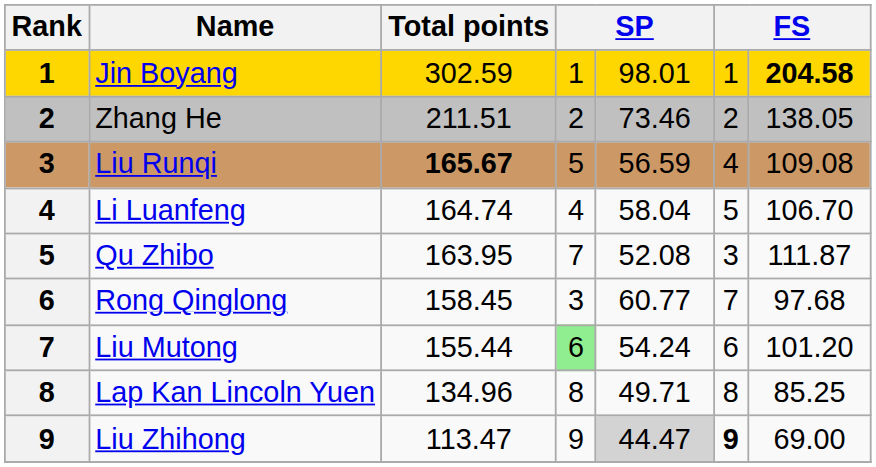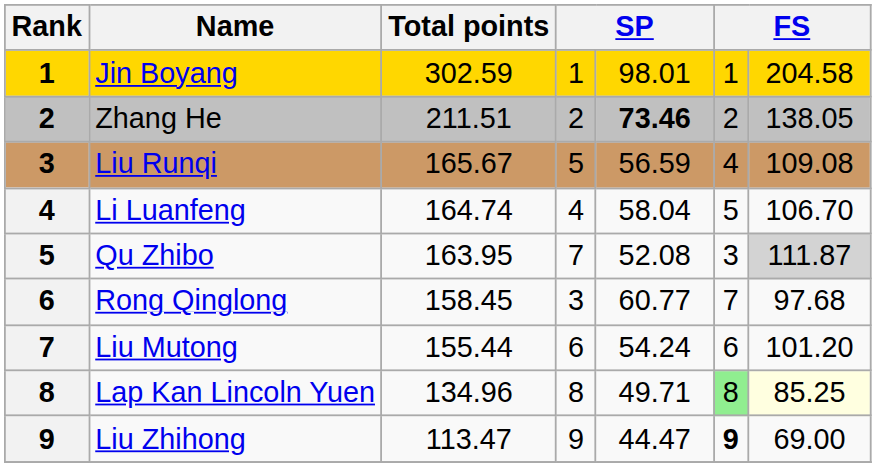(809, 73) bold -> (809, 73) normal
(655, 118) normal -> (655, 118) bold
(469, 164) bold -> (469, 164) normal
(809, 255) no background -> (809, 255) lightgrey background
(576, 347) lightgreen background -> (576, 347) no background
(731, 392) no background -> (731, 392) lightgreen background
(809, 392) no background -> (809, 392) lightyellow background
(655, 438) lightgrey background -> (655, 438) no background
